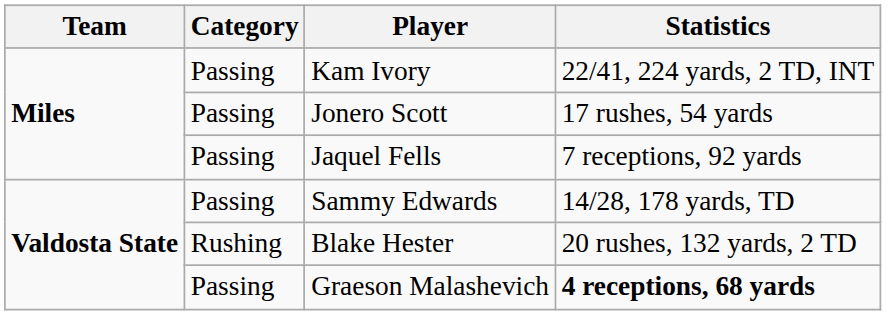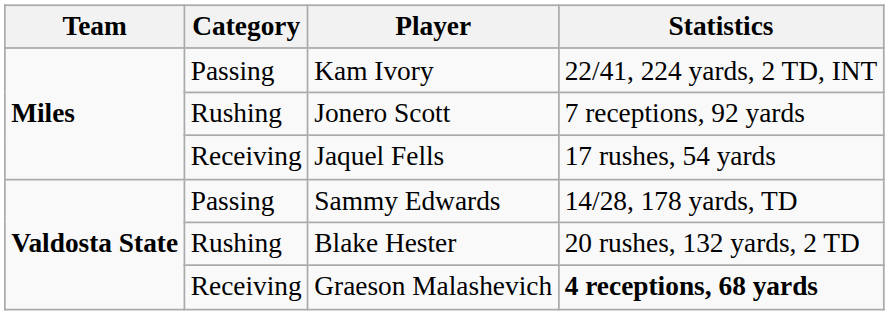(233, 113) Passing -> (236, 113) Rushing
(667, 113) 17 rushes, 54 yards -> (685, 113) 7 receptions, 92 yards
(233, 156) Passing -> (246, 156) Receiving
(682, 156) 7 receptions, 92 yards -> (670, 156) 17 rushes, 54 yards
(233, 286) Passing -> (246, 286) Receiving
